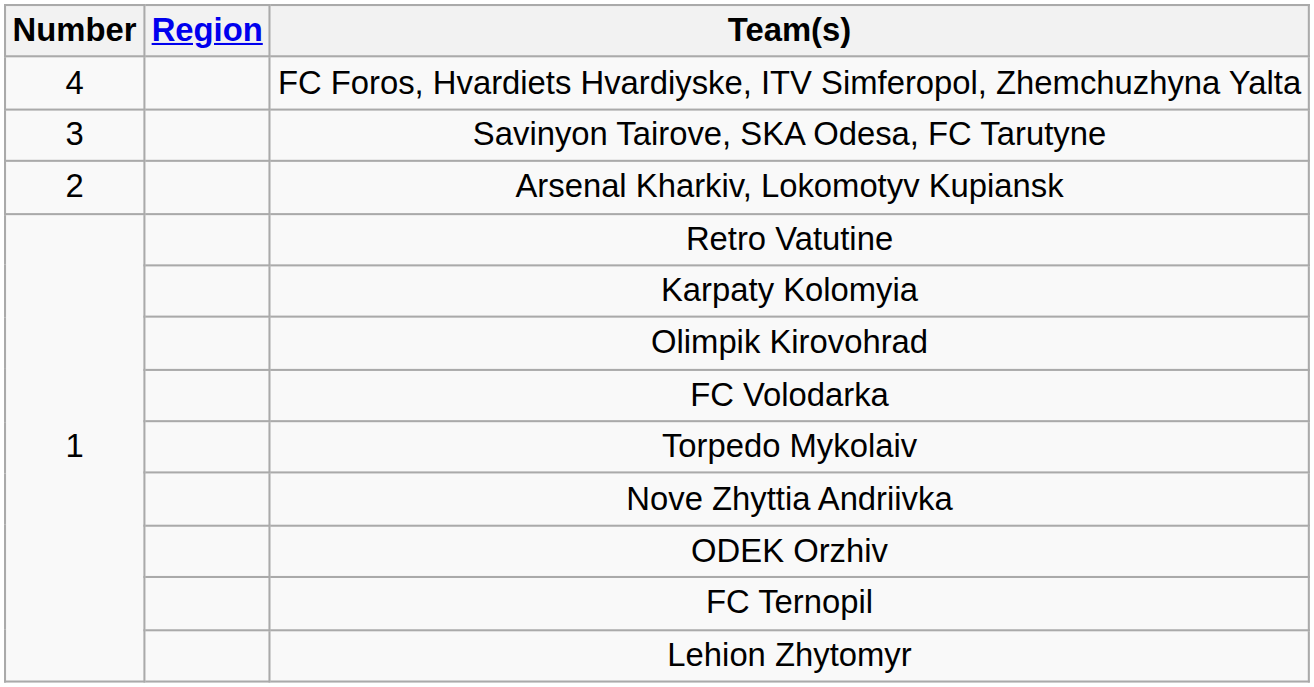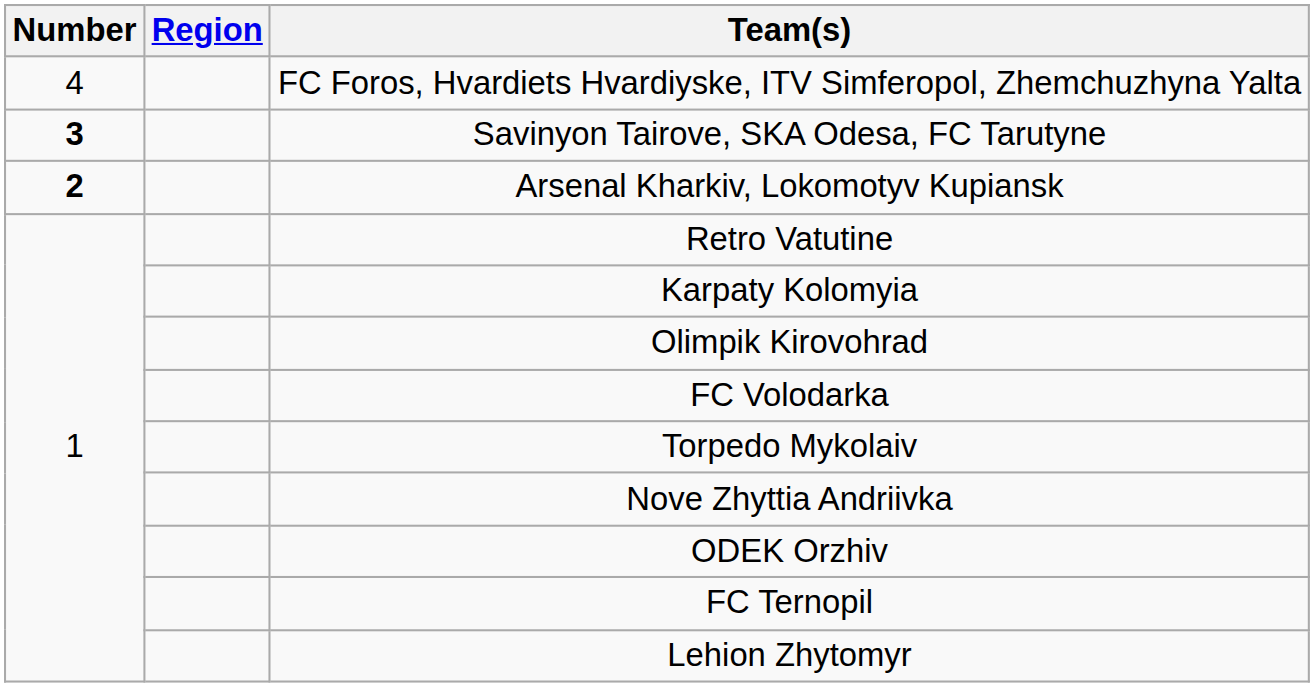(75, 134) normal -> (75, 134) bold
(75, 186) normal -> (75, 186) bold
